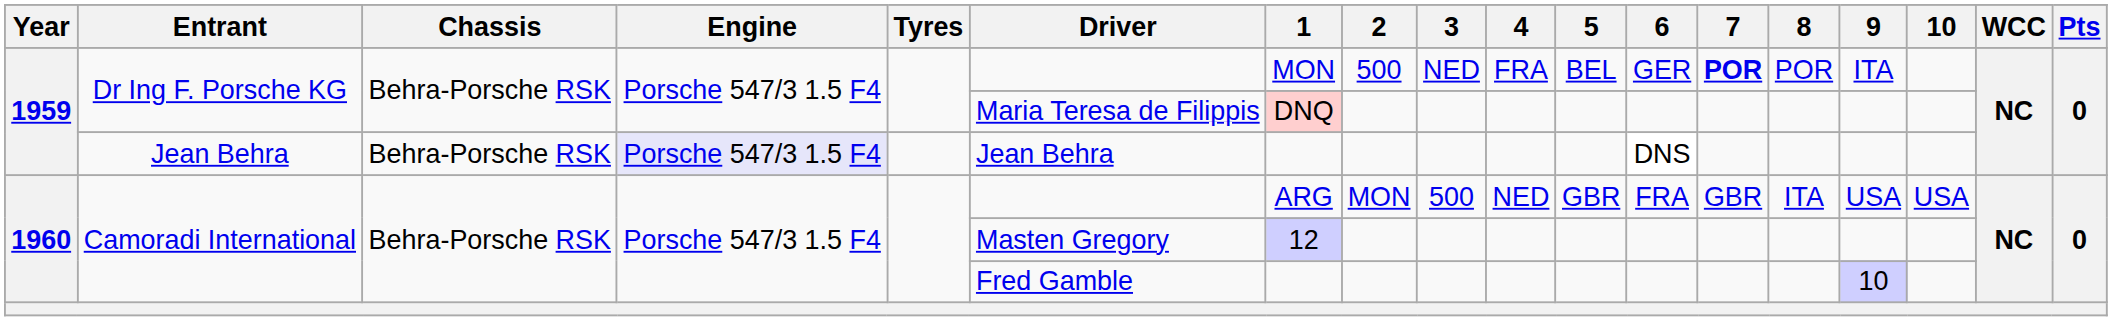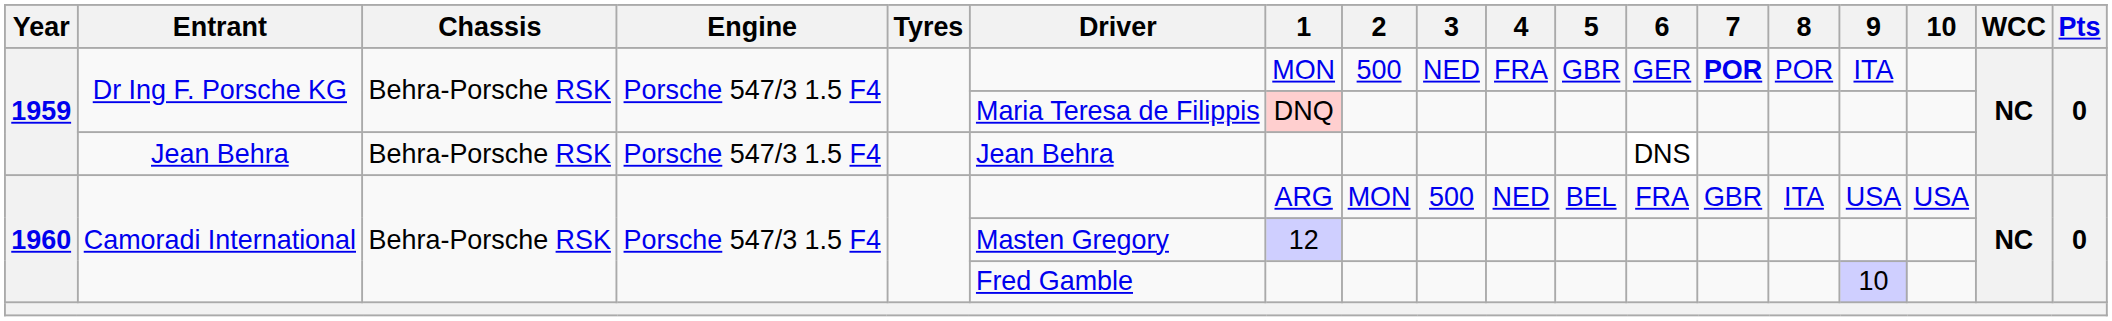(1591, 69) BEL -> (1591, 69) GBR
(752, 154) lavender background -> (752, 154) no background
(1591, 197) GBR -> (1591, 197) BEL
